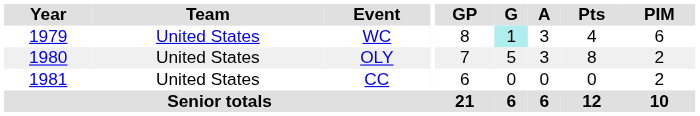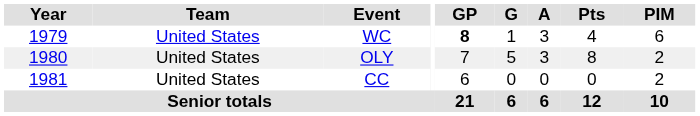(465, 36) normal -> (465, 36) bold
(511, 36) paleturquoise background -> (511, 36) no background
